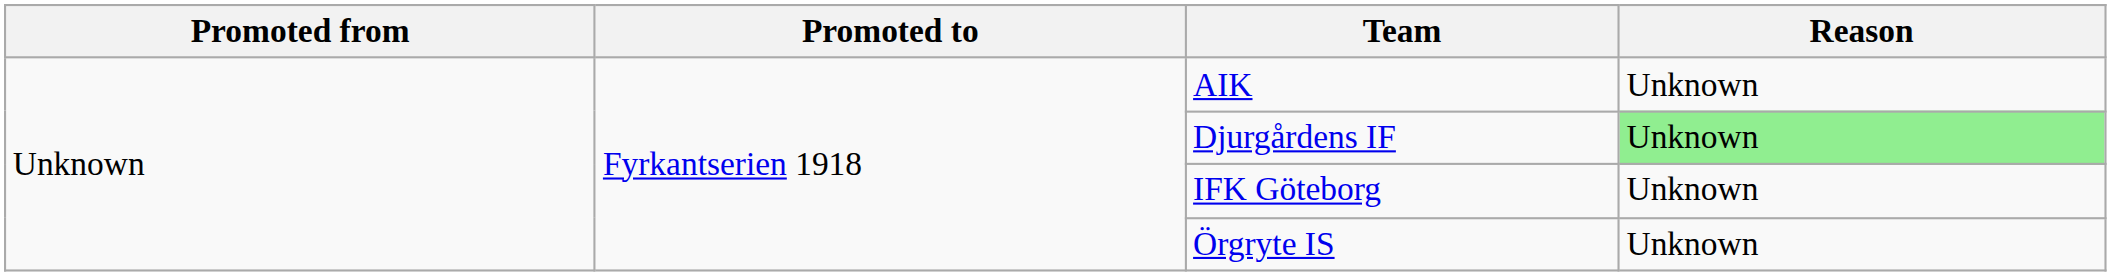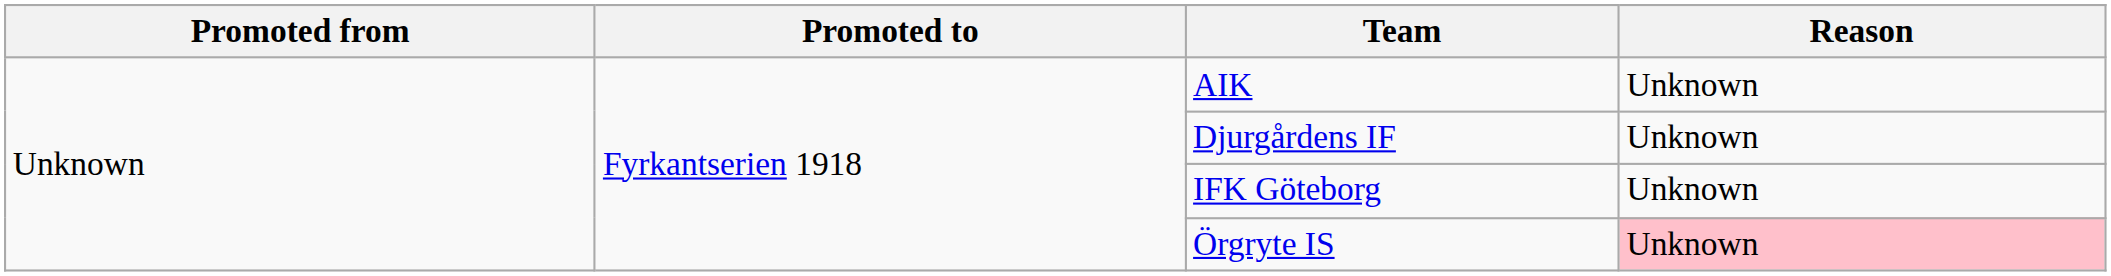(1692, 137) lightgreen background -> (1692, 137) no background
(1692, 243) no background -> (1692, 243) pink background
